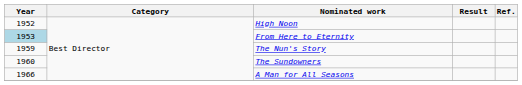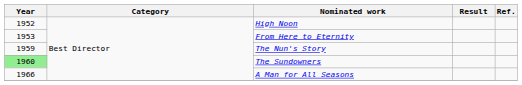(26, 36) lightblue background -> (26, 36) no background
(26, 62) no background -> (26, 62) lightgreen background
